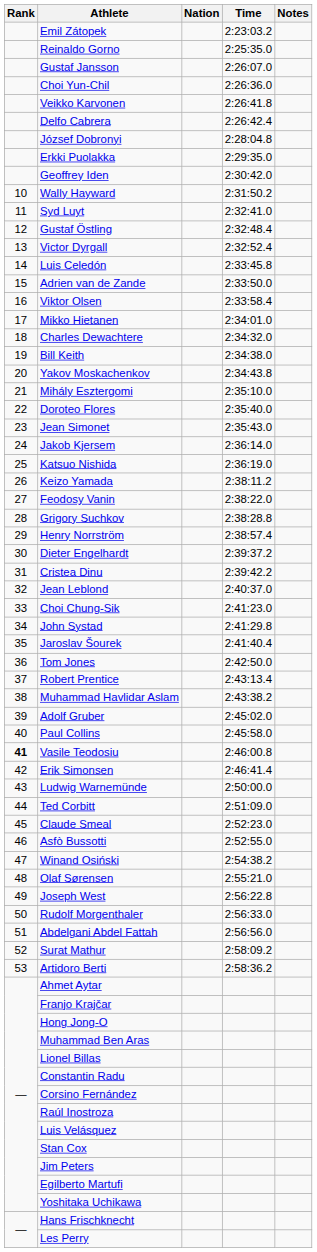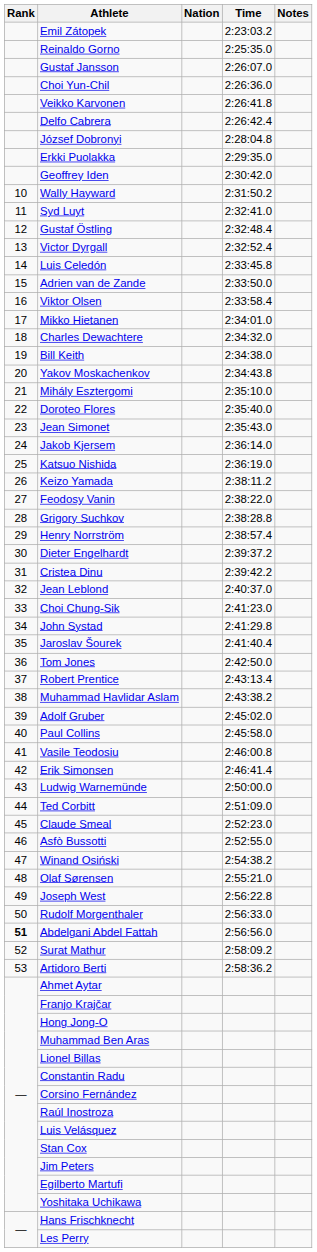(21, 752) bold -> (21, 752) normal
(21, 932) normal -> (21, 932) bold
